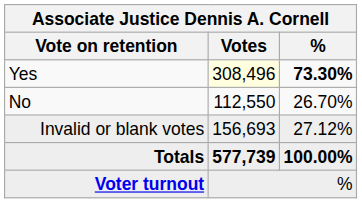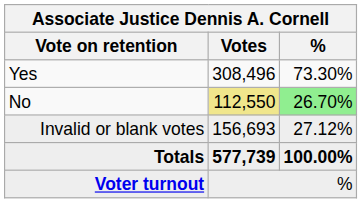(244, 74) lightyellow background -> (244, 74) no background
(323, 74) bold -> (323, 74) normal
(244, 102) no background -> (244, 102) khaki background
(323, 102) no background -> (323, 102) lightgreen background
